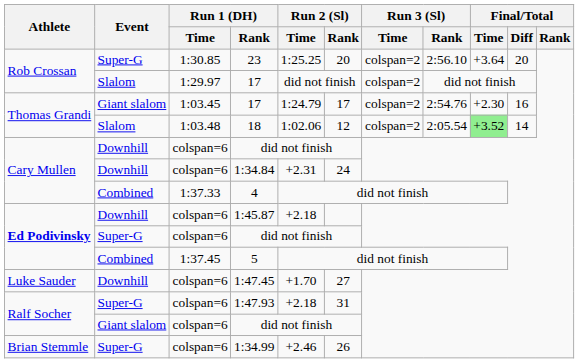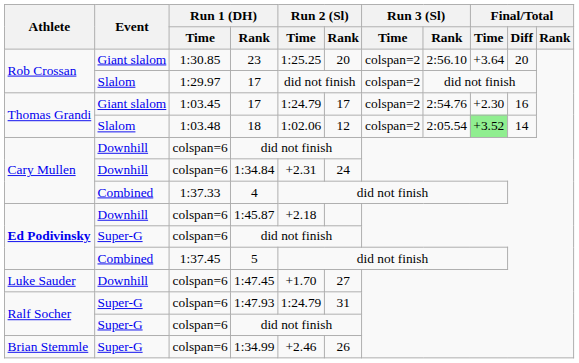(120, 60) Super-G -> (132, 60) Giant slalom
(301, 303) +2.18 -> (301, 303) 1:24.79
(132, 325) Giant slalom -> (120, 325) Super-G
